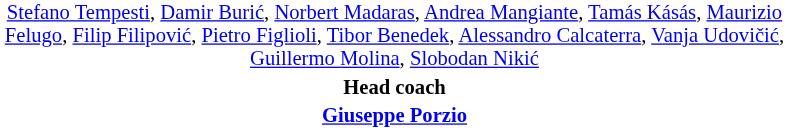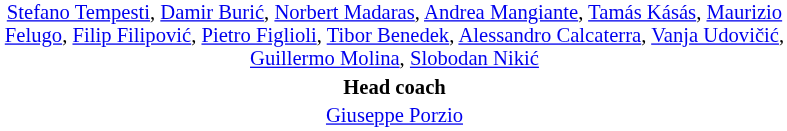(394, 115) bold -> (394, 115) normal
